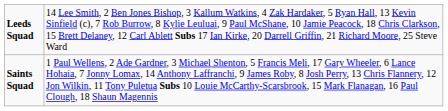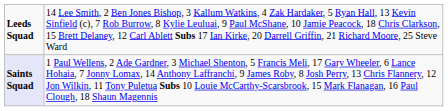(20, 80) no background -> (20, 80) lavender background
